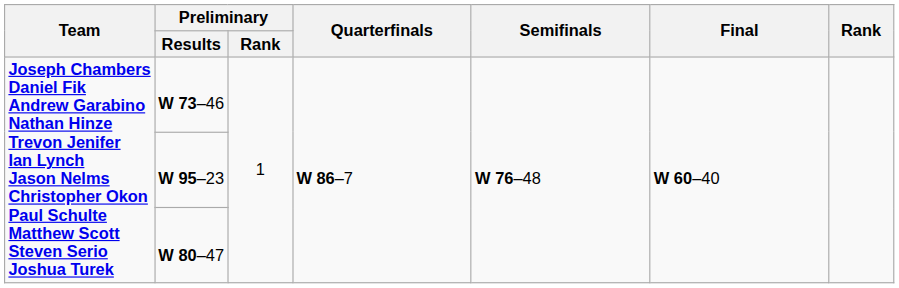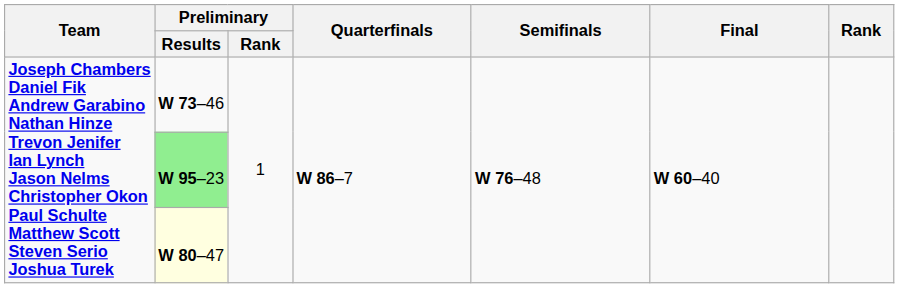(191, 179) no background -> (191, 179) lightgreen background
(191, 255) no background -> (191, 255) lightyellow background
